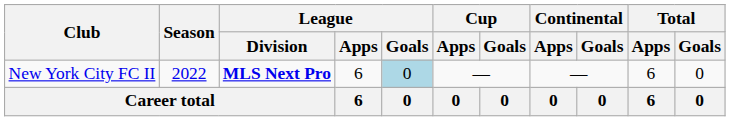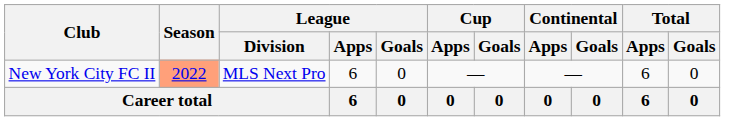(189, 73) no background -> (189, 73) lightsalmon background
(277, 73) bold -> (274, 73) normal
(407, 73) lightblue background -> (402, 73) no background
